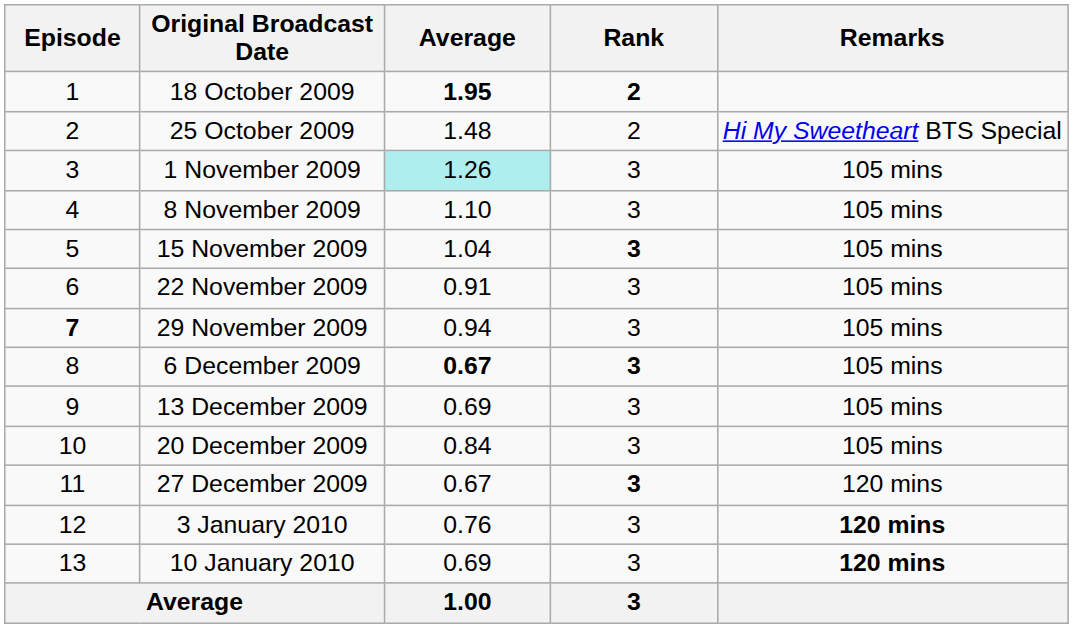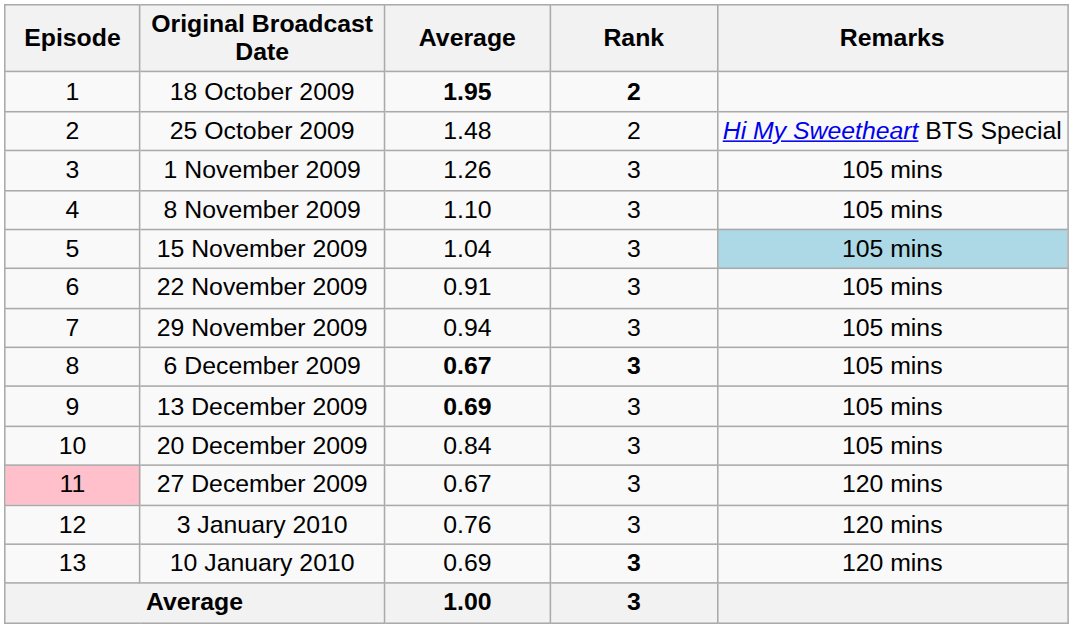(467, 170) paleturquoise background -> (467, 170) no background
(634, 248) bold -> (634, 248) normal
(892, 248) no background -> (892, 248) lightblue background
(72, 327) bold -> (72, 327) normal
(467, 406) normal -> (467, 406) bold
(72, 484) no background -> (72, 484) pink background
(634, 484) bold -> (634, 484) normal
(892, 524) bold -> (892, 524) normal
(634, 563) normal -> (634, 563) bold
(892, 563) bold -> (892, 563) normal
